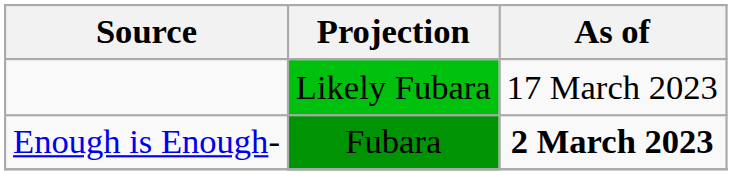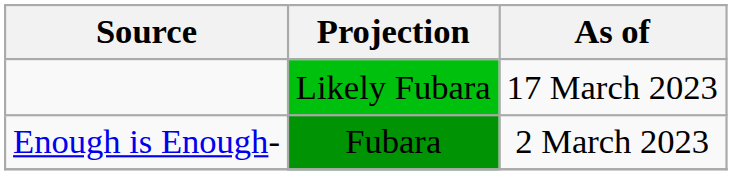(612, 141) bold -> (612, 141) normal
